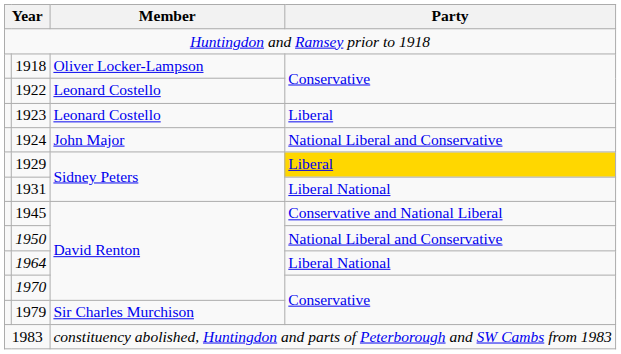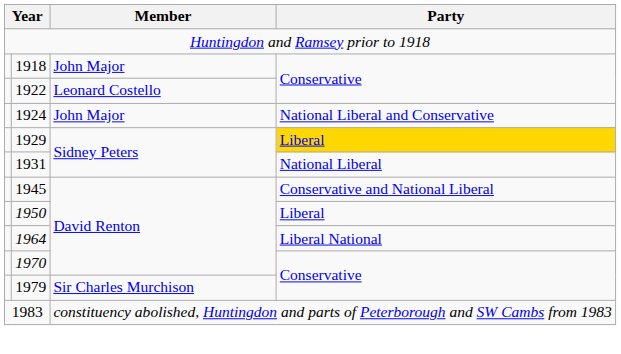(128, 66) Oliver Locker-Lampson -> (89, 66) John Major
- row: (31, 115)
(339, 189) Liberal National -> (331, 164) National Liberal
(395, 238) National Liberal and Conservative -> (302, 213) Liberal
